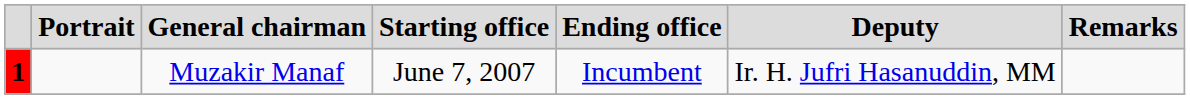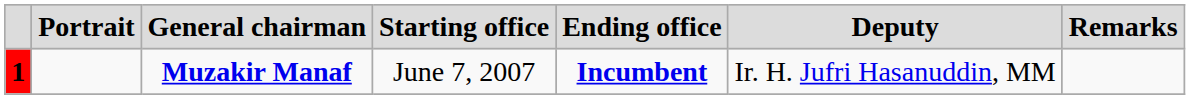(257, 71) normal -> (257, 71) bold
(642, 71) normal -> (642, 71) bold
